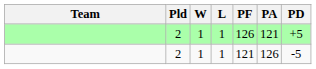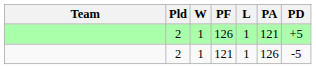columns swapped: (222, 14) <-> (245, 14)
